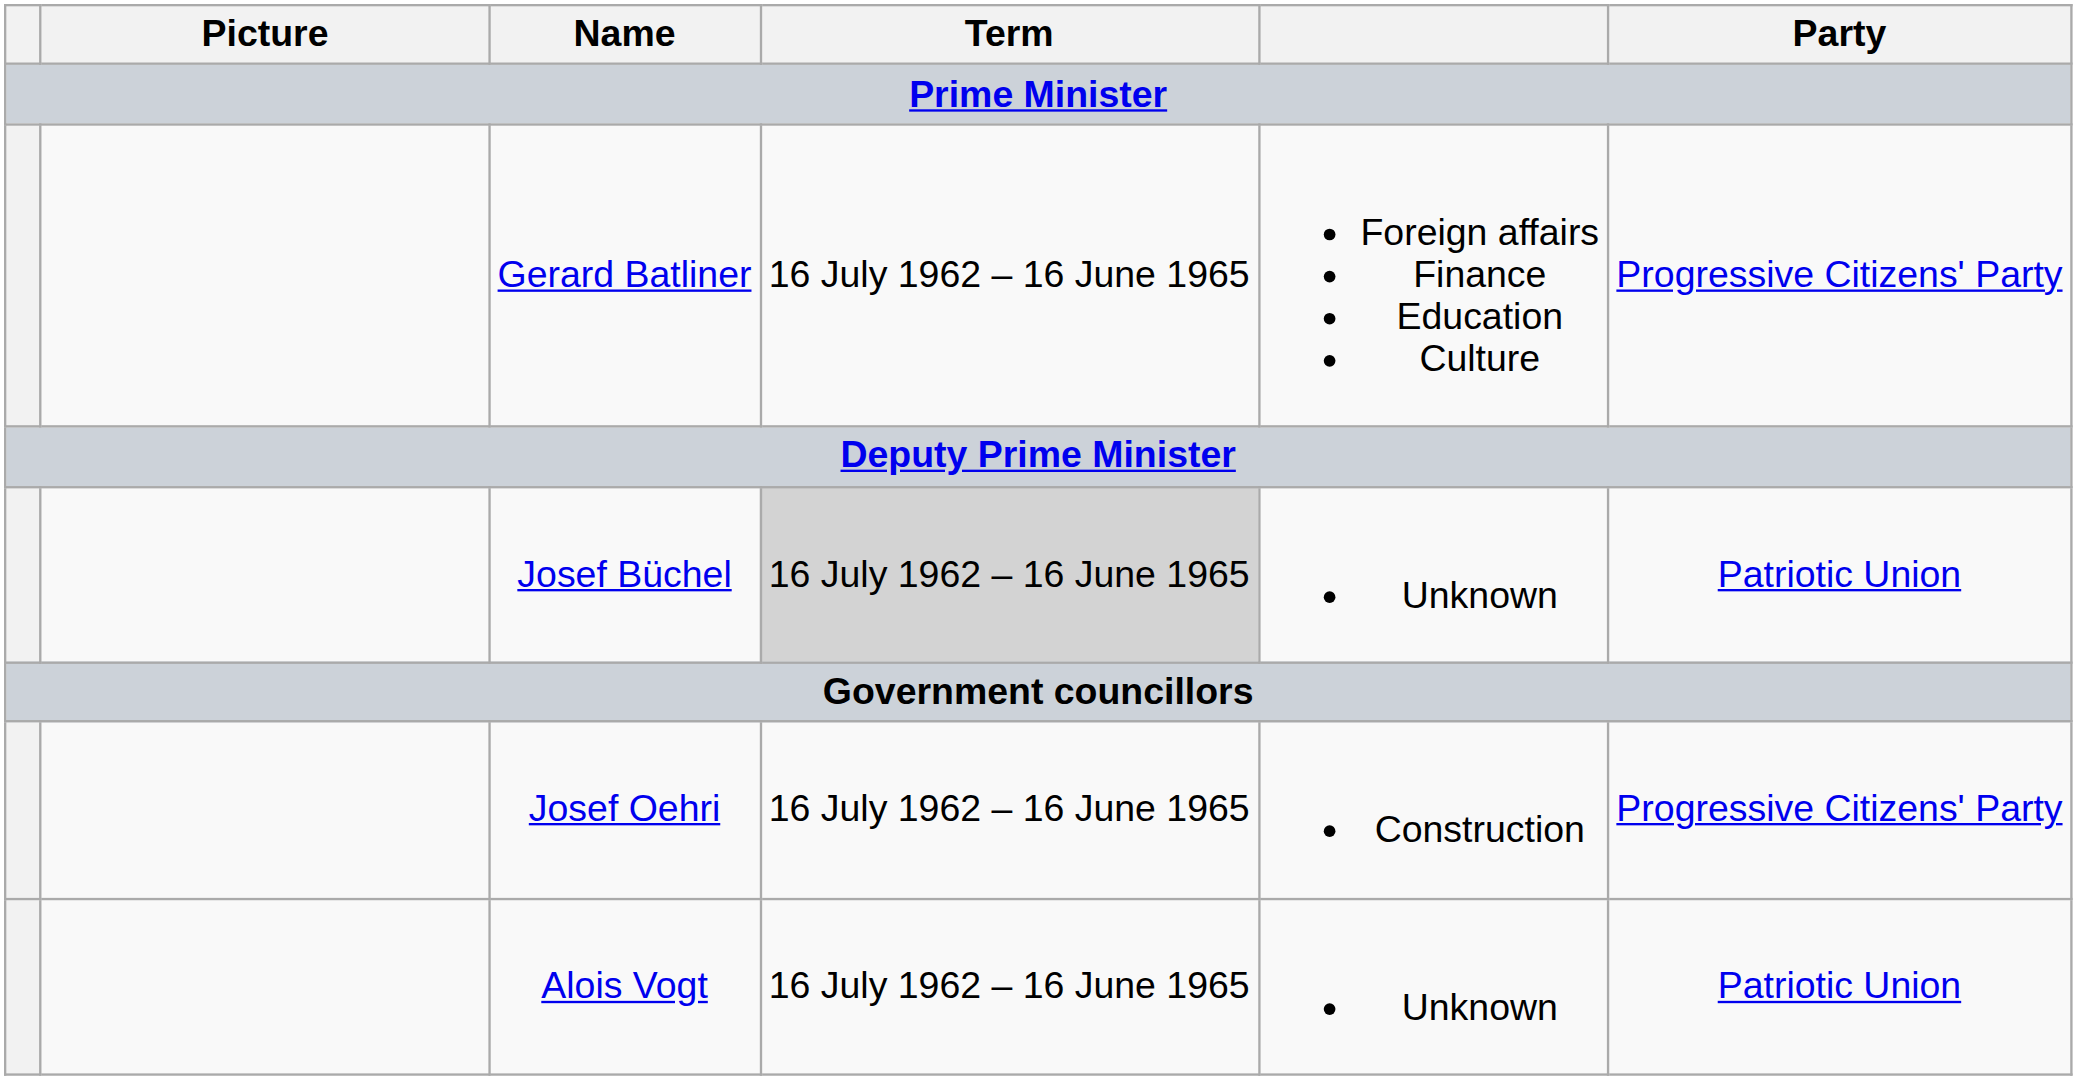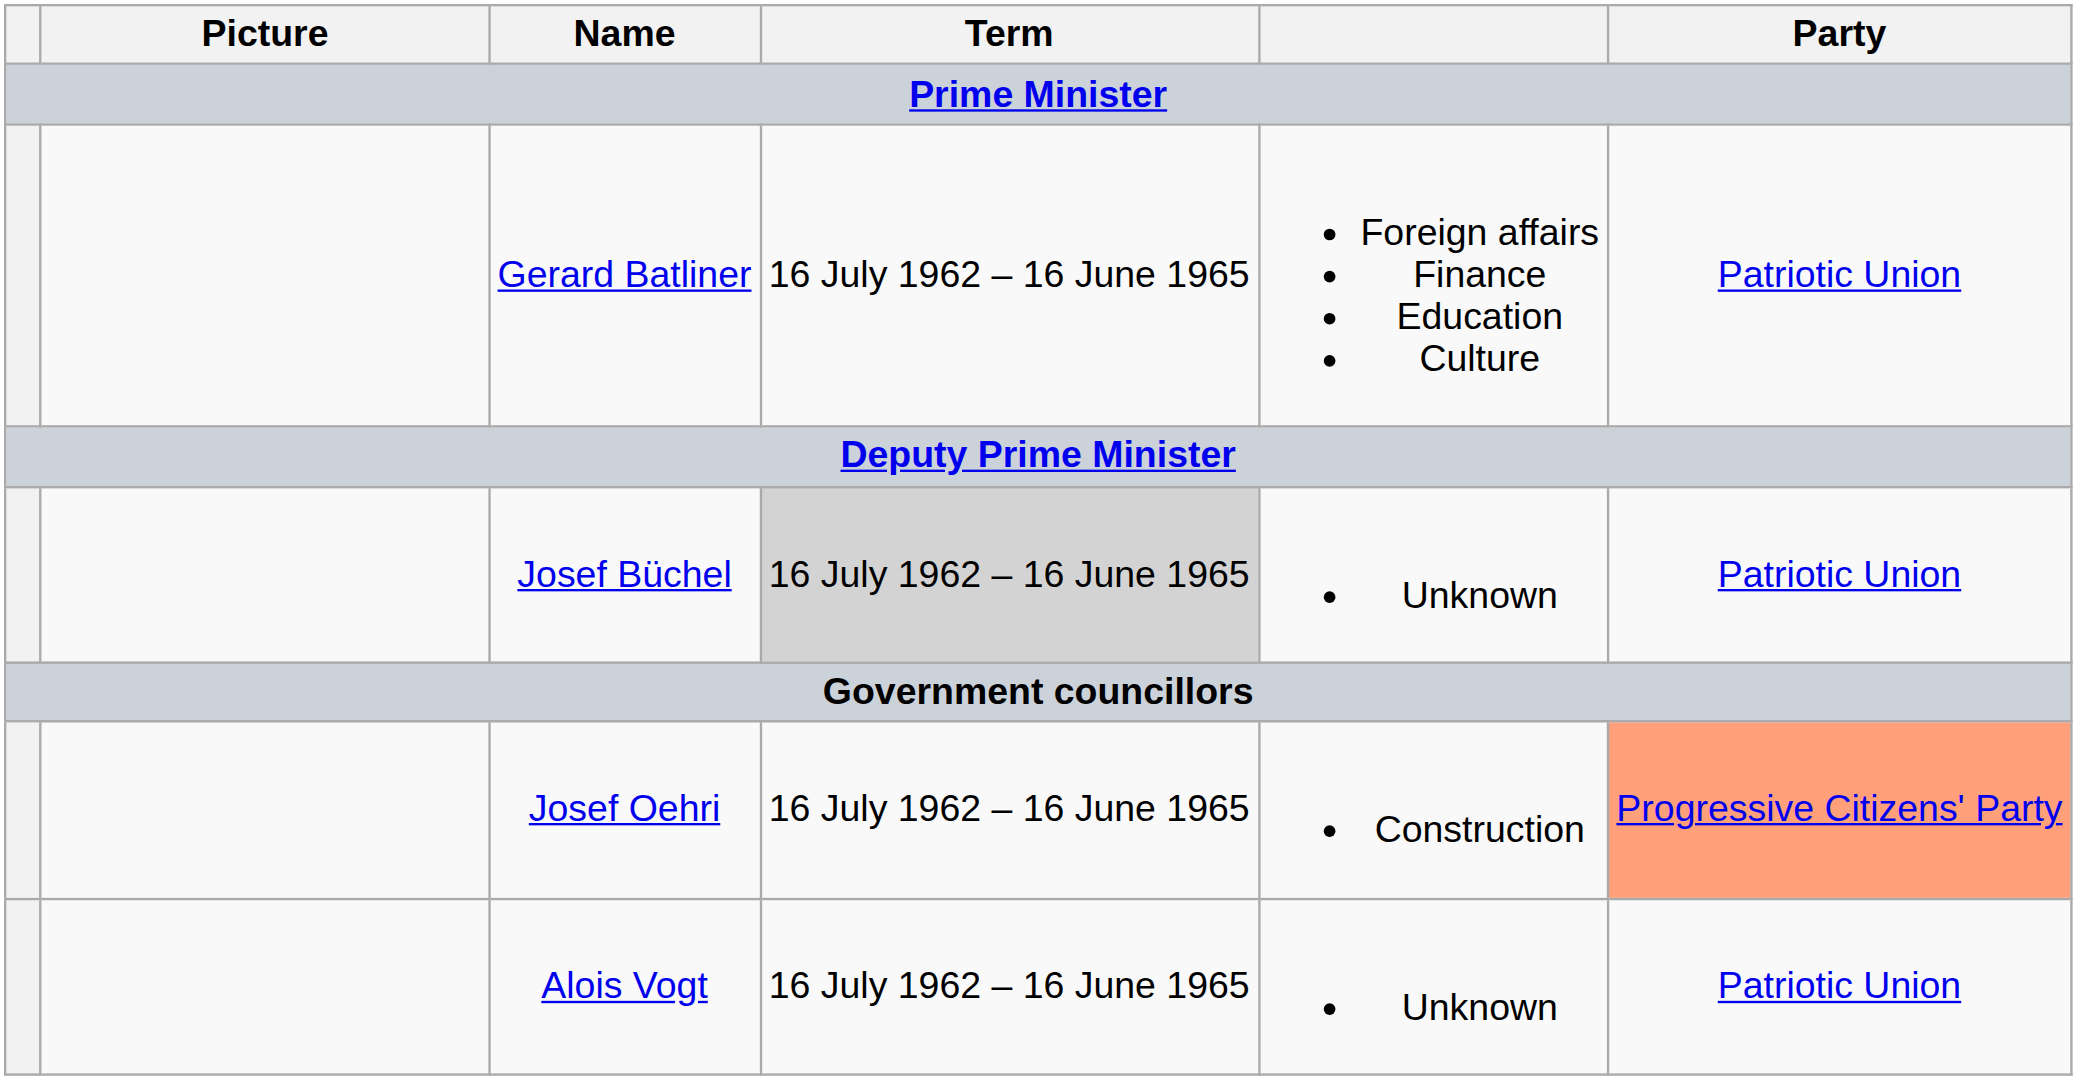(1839, 274) Progressive Citizens' Party -> (1839, 274) Patriotic Union
(1839, 809) no background -> (1839, 809) lightsalmon background
